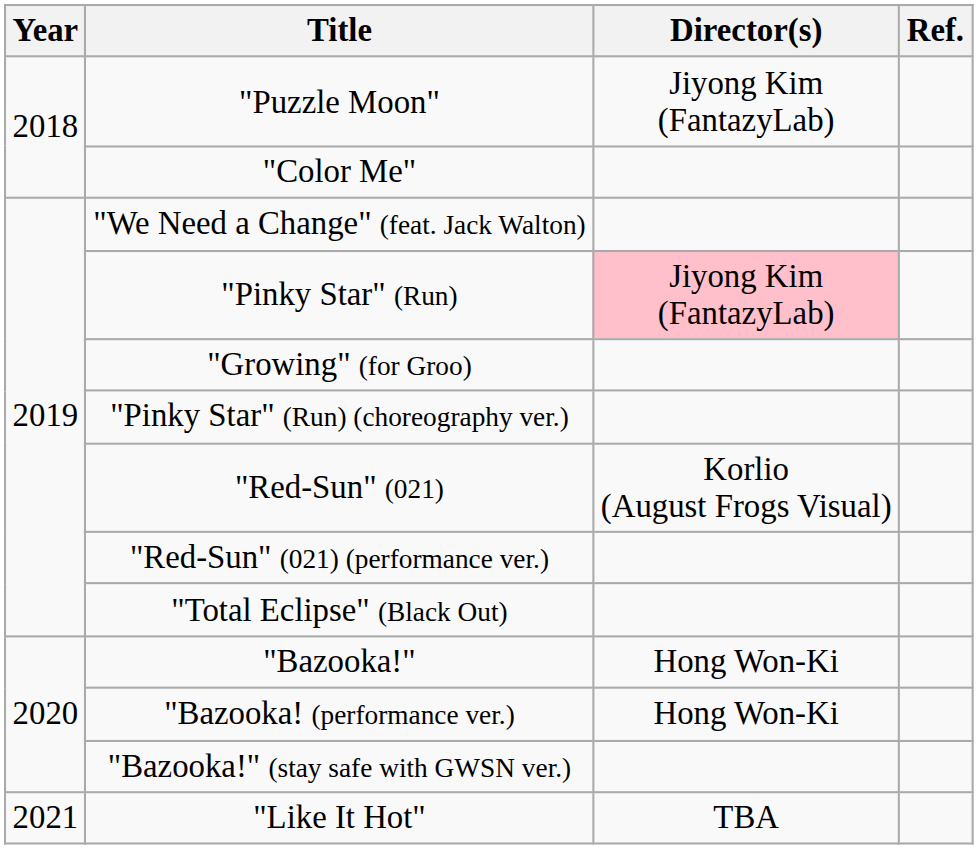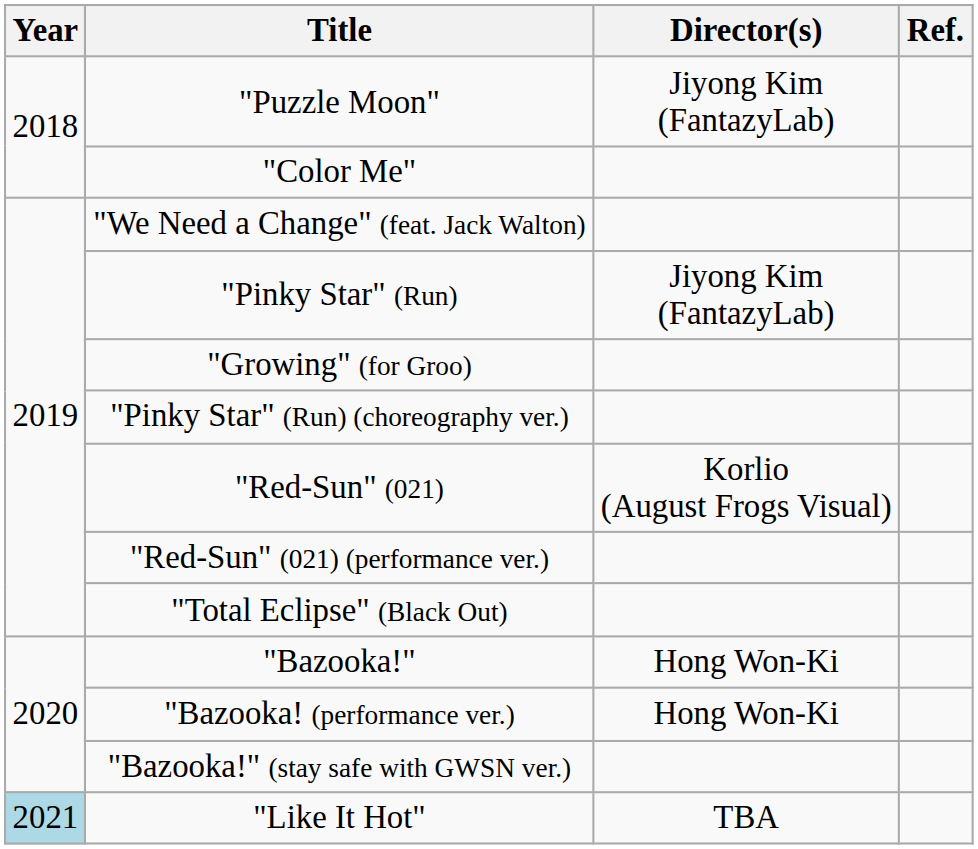(746, 293) pink background -> (746, 293) no background
(45, 817) no background -> (45, 817) lightblue background
